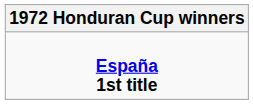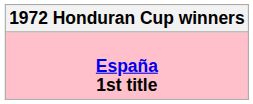(127, 75) no background -> (127, 75) pink background
